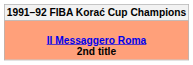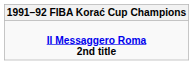(96, 46) lightsalmon background -> (96, 46) no background
